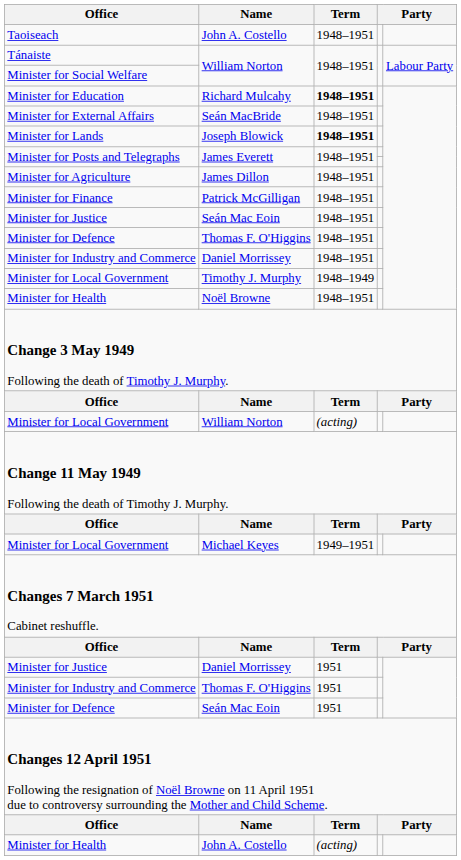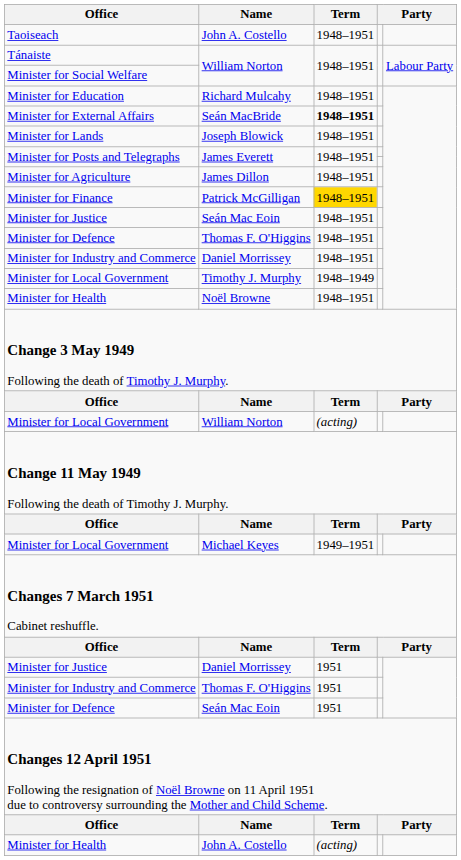(345, 95) bold -> (345, 95) normal
(345, 116) normal -> (345, 116) bold
(345, 136) bold -> (345, 136) normal
(345, 197) no background -> (345, 197) gold background
